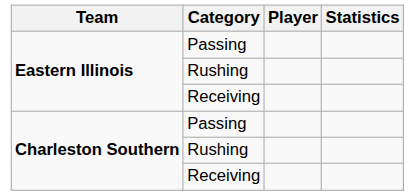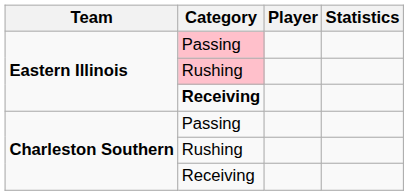(217, 44) no background -> (211, 44) pink background
(218, 71) no background -> (212, 71) pink background
(224, 97) normal -> (221, 97) bold
